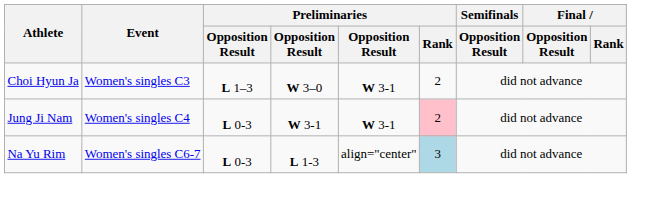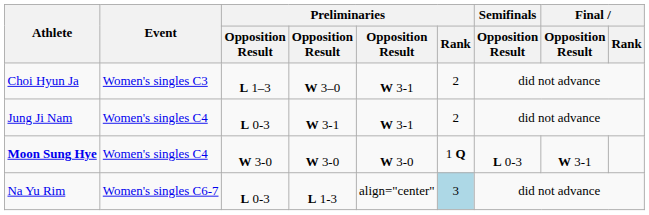(438, 117) pink background -> (456, 117) no background
+ row: (52, 154)
